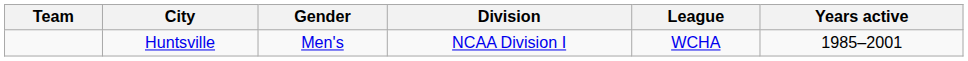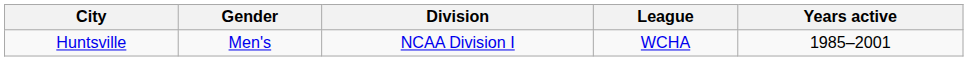- column: (53, 17)
